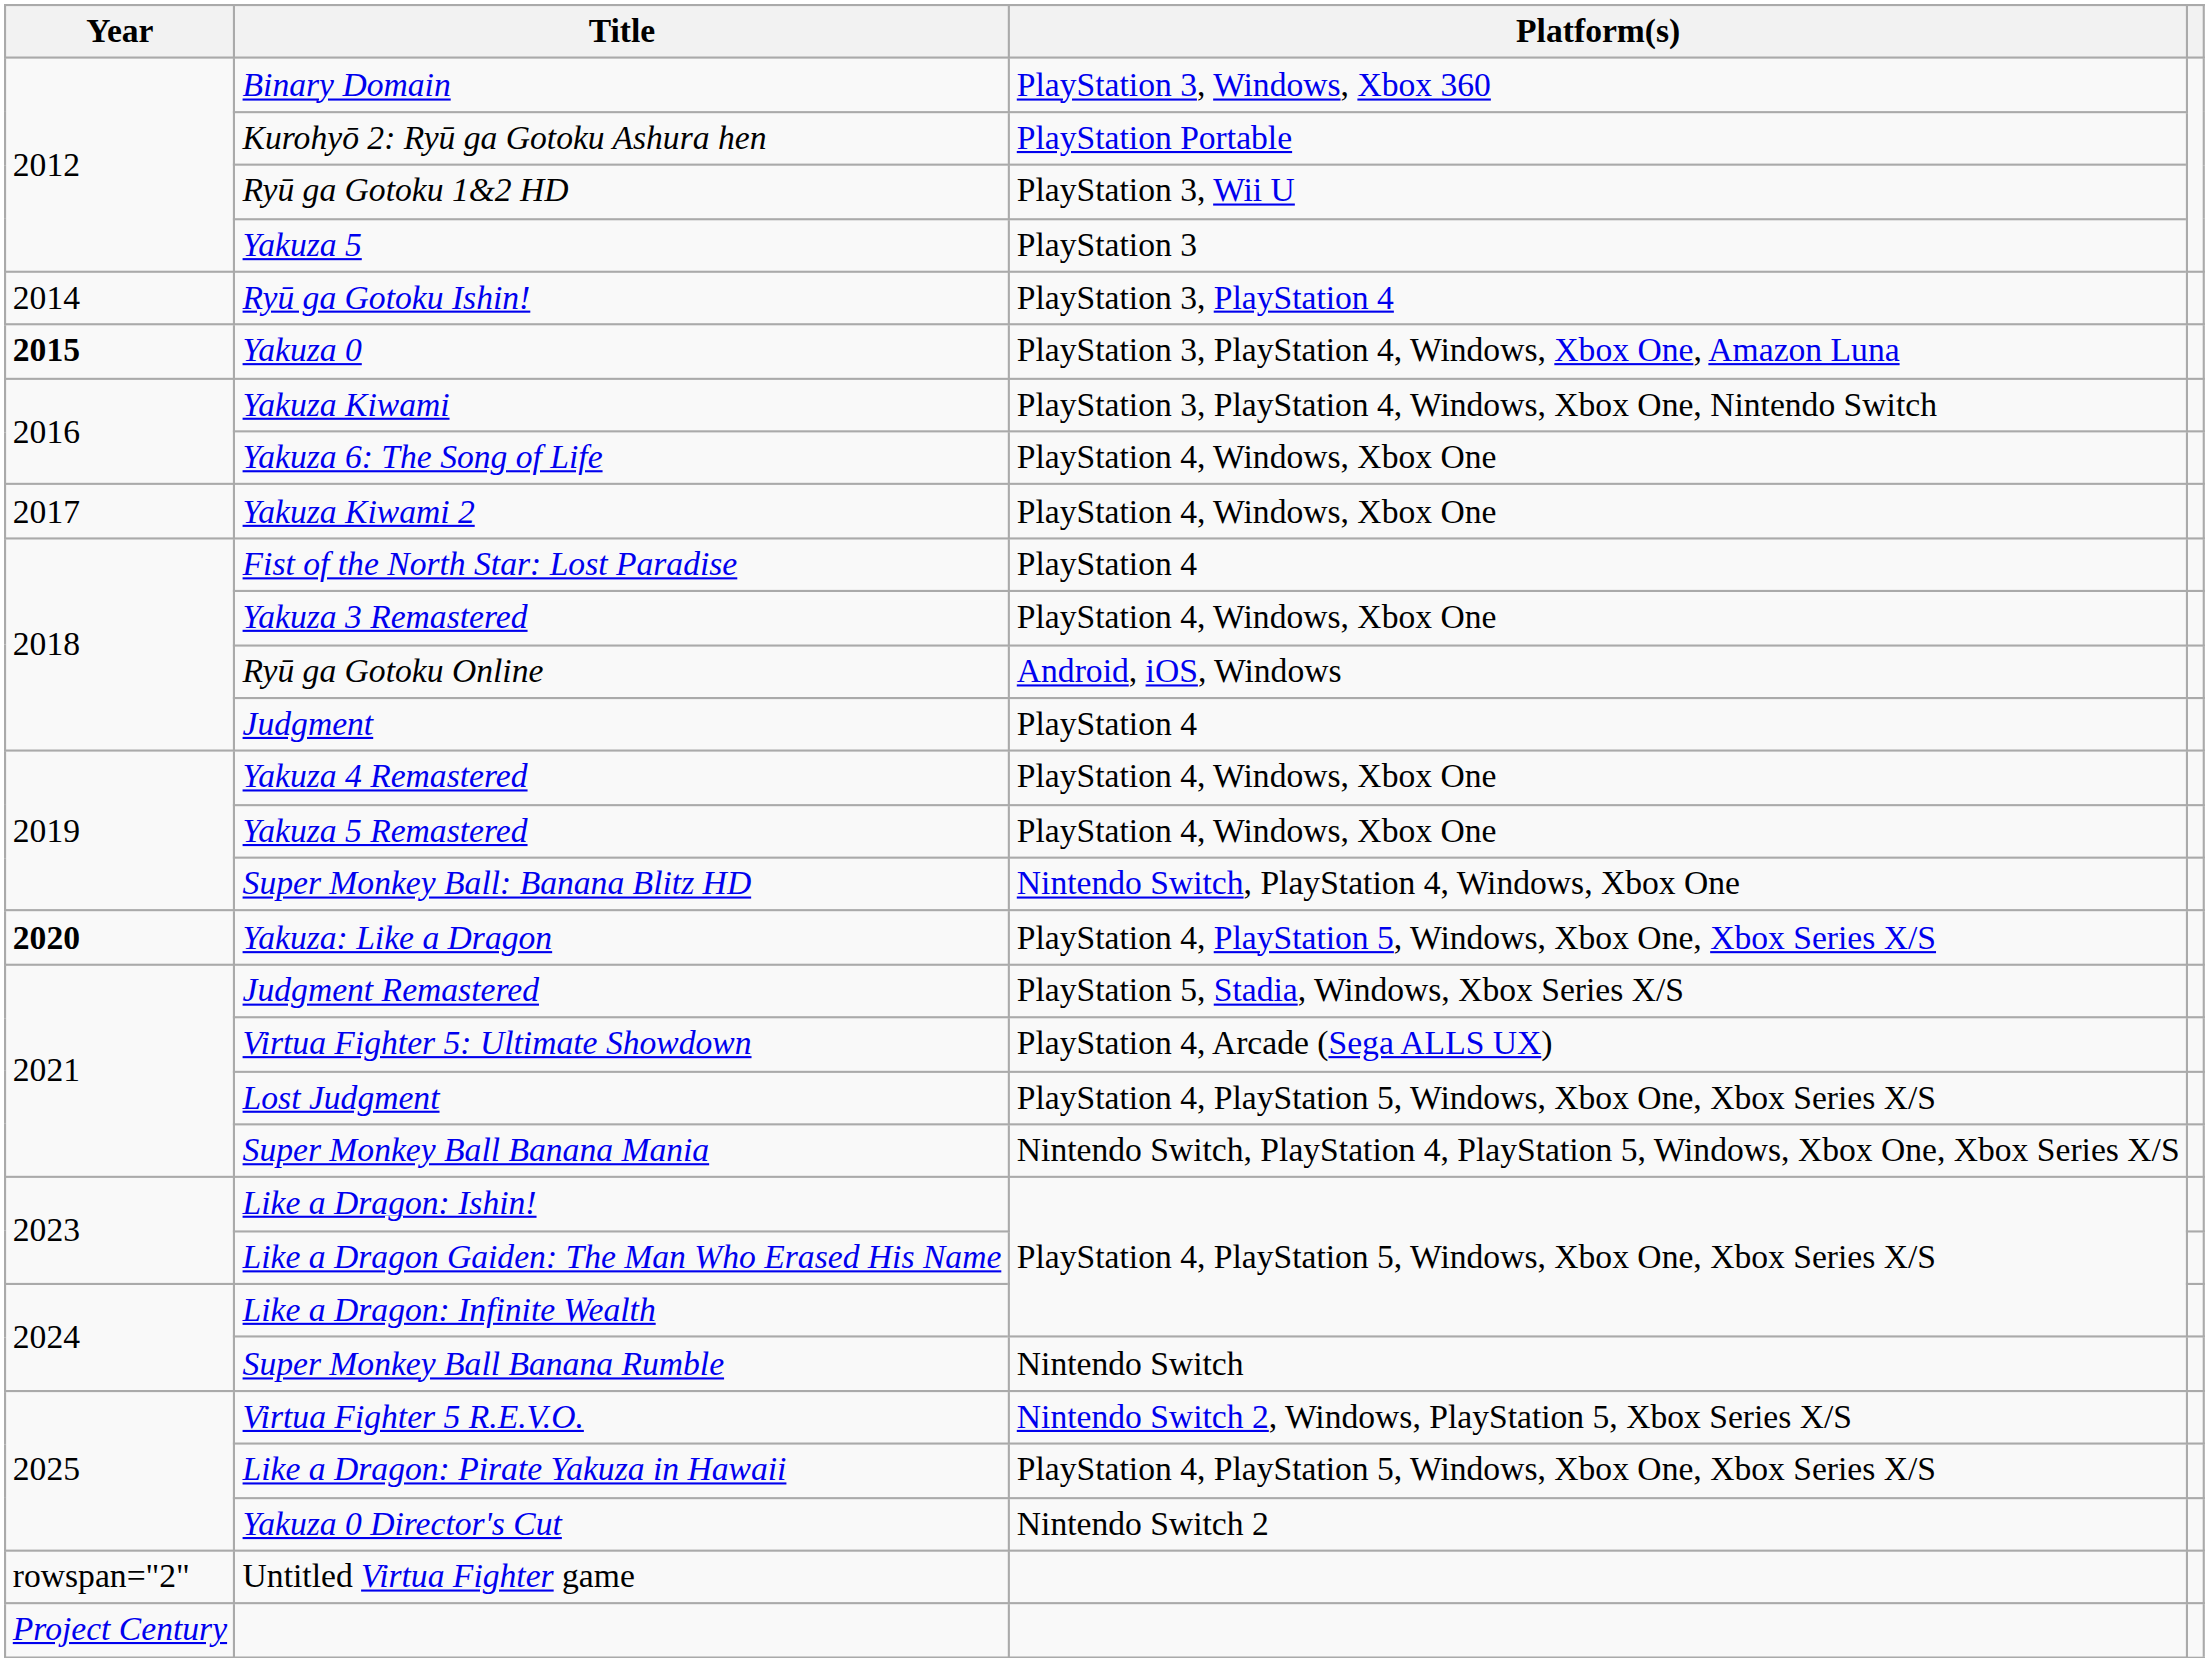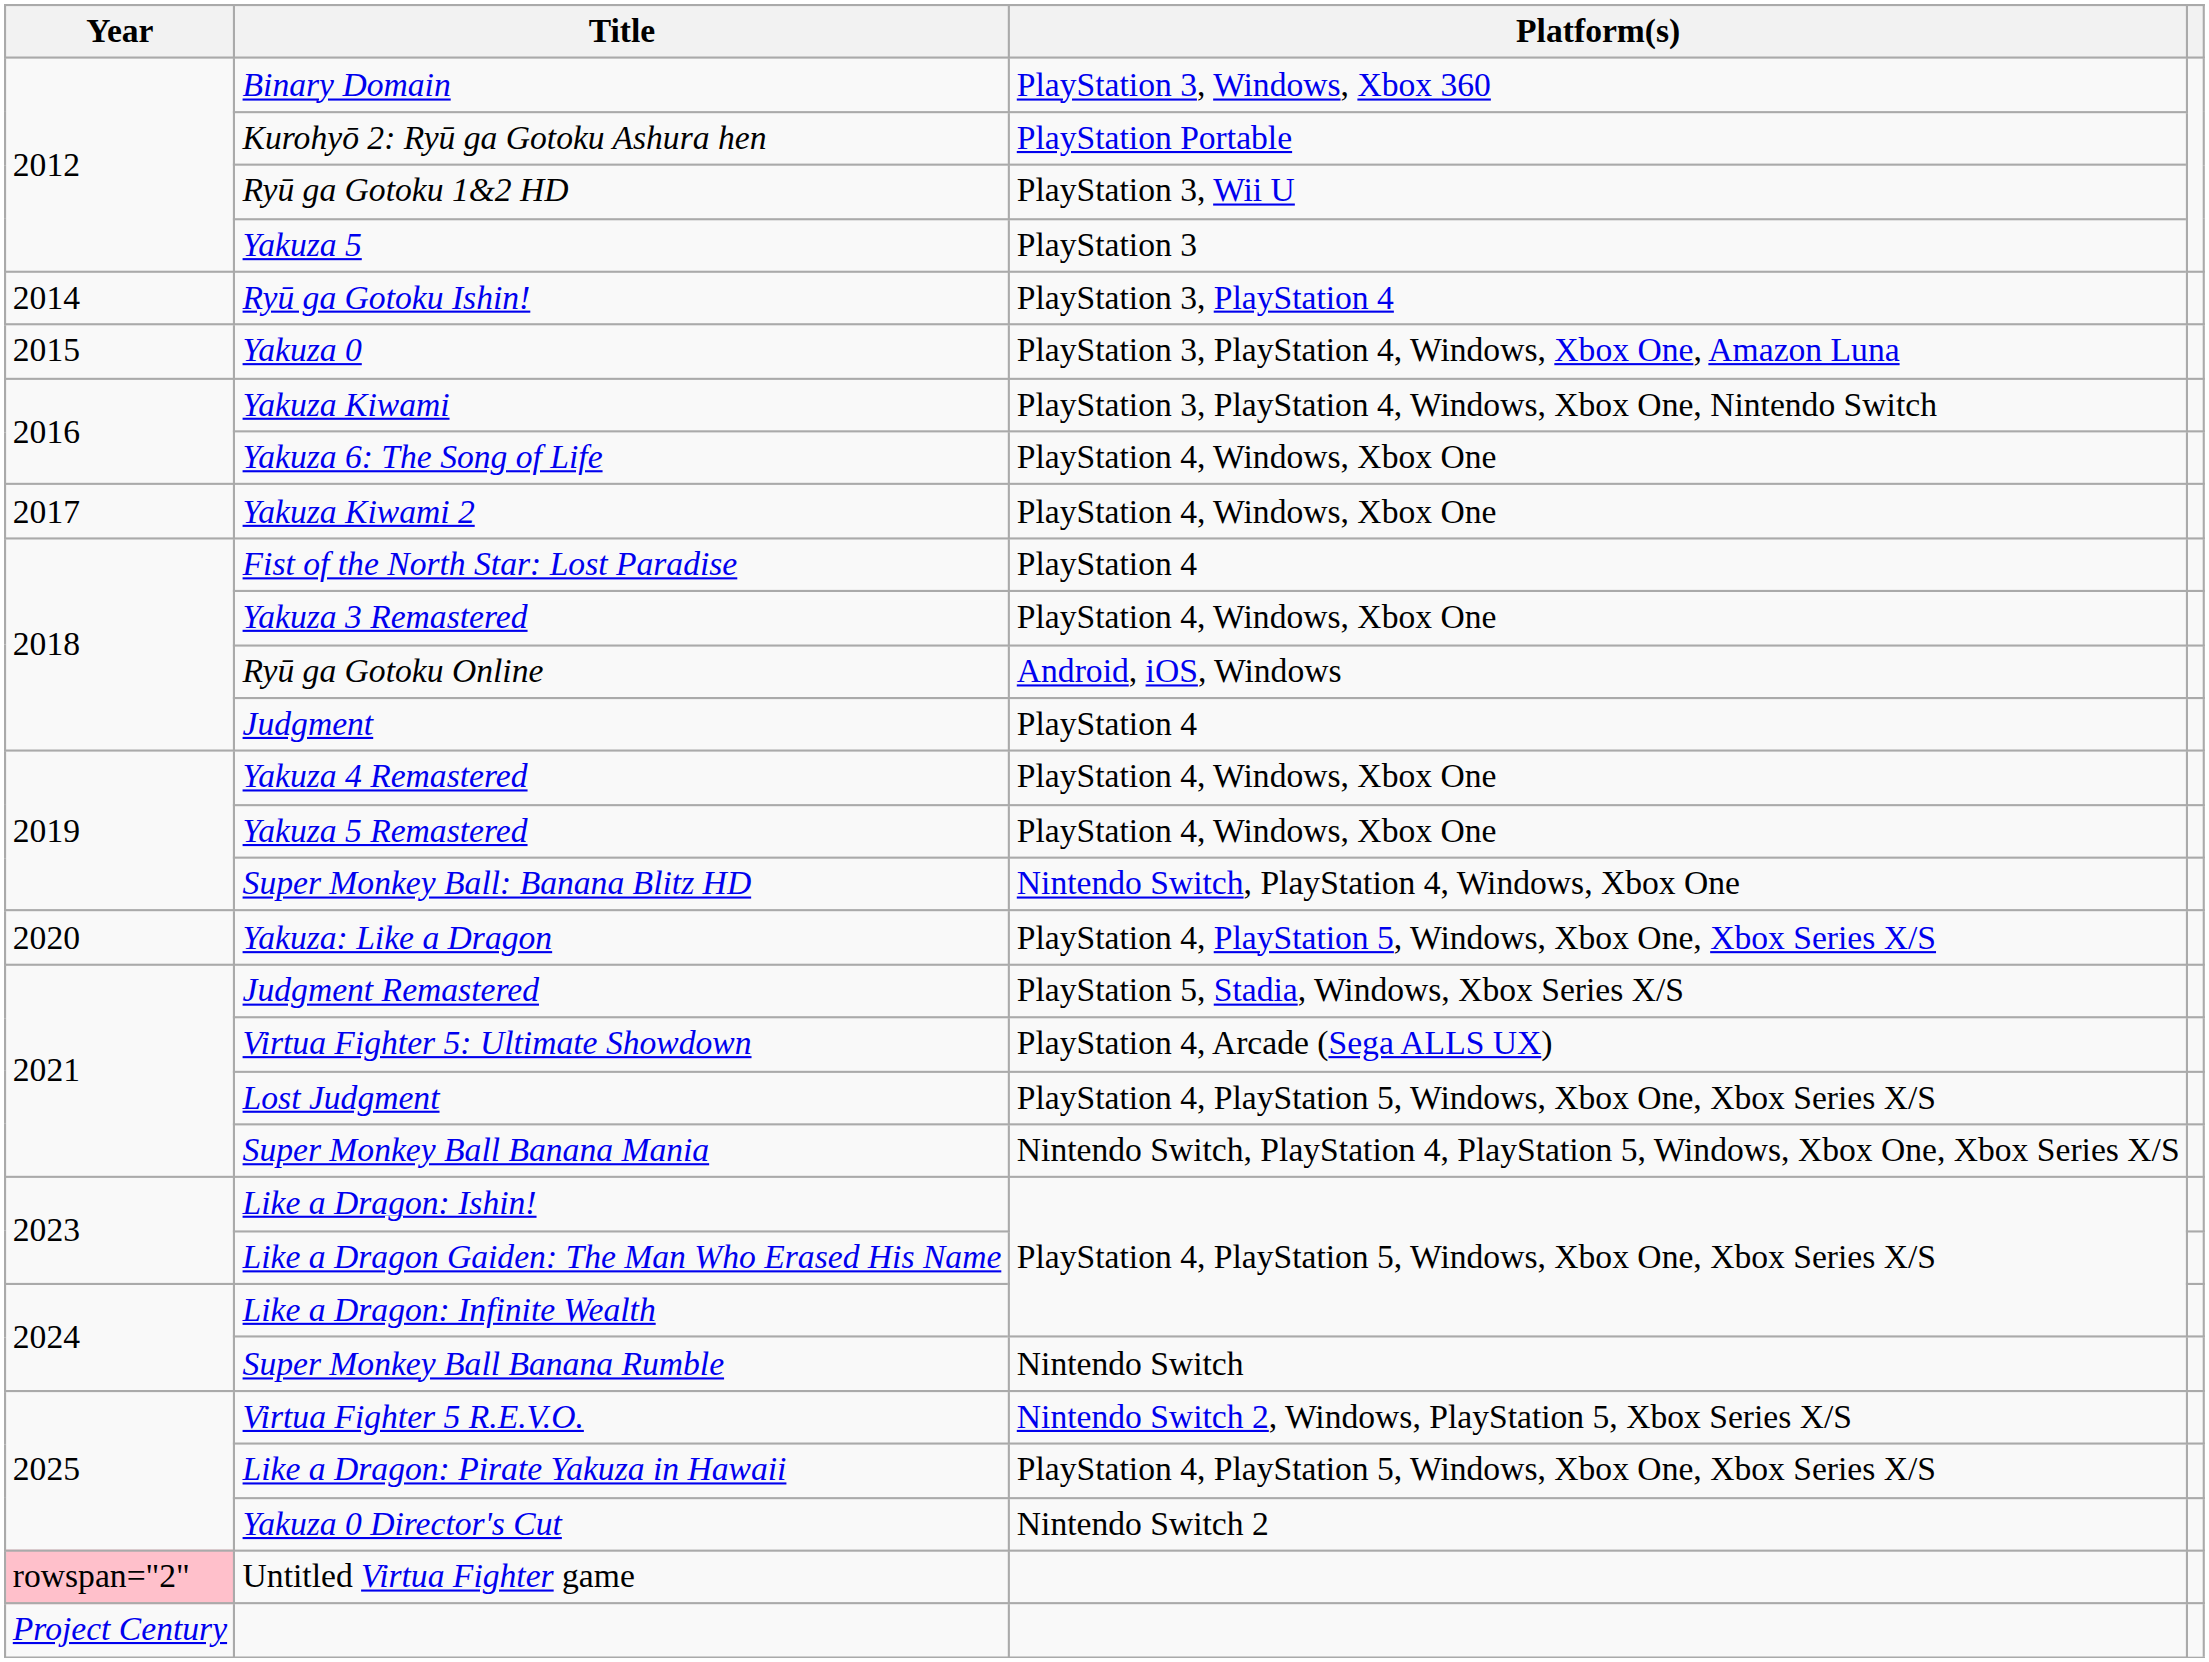(46, 350) bold -> (46, 350) normal
(46, 937) bold -> (46, 937) normal
(101, 1576) no background -> (101, 1576) pink background
